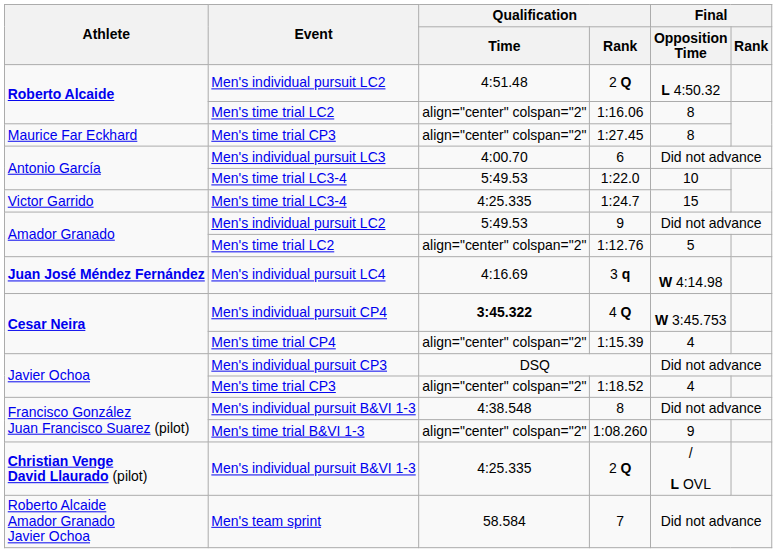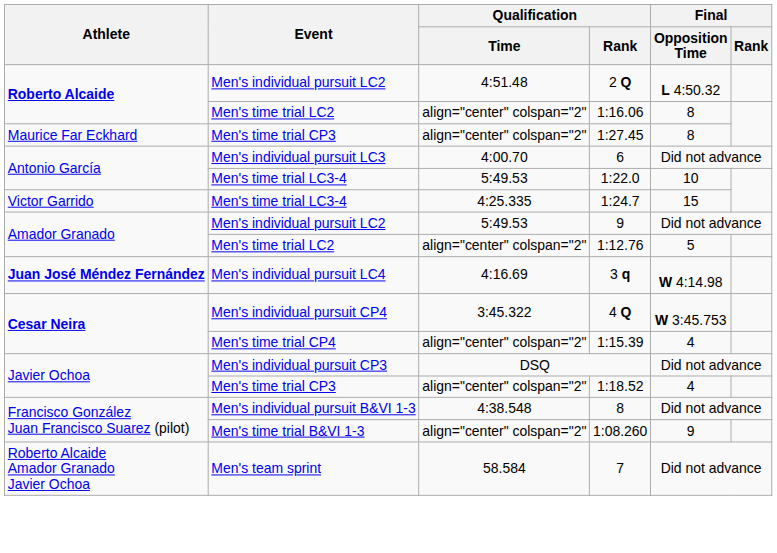(504, 313) bold -> (504, 313) normal
- row: (314, 469)
